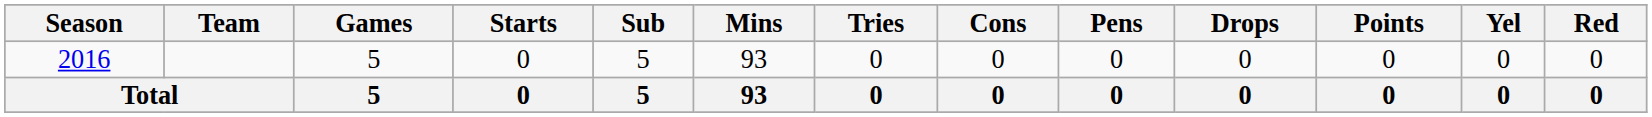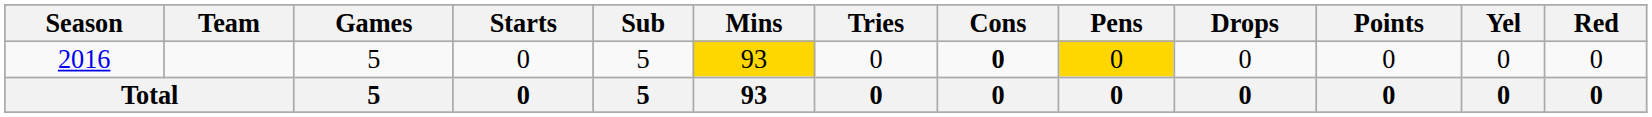(754, 58) no background -> (754, 58) gold background
(998, 58) normal -> (998, 58) bold
(1116, 58) no background -> (1116, 58) gold background
